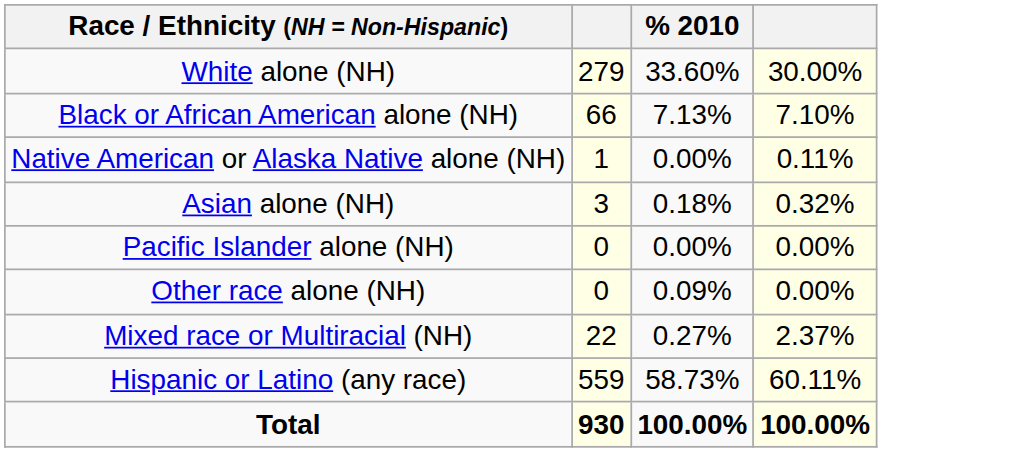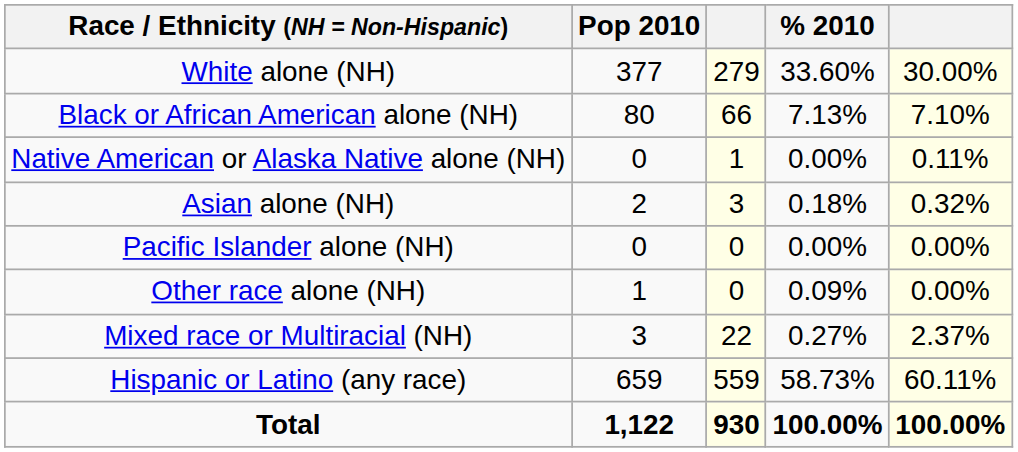+ column: (639, 26)
